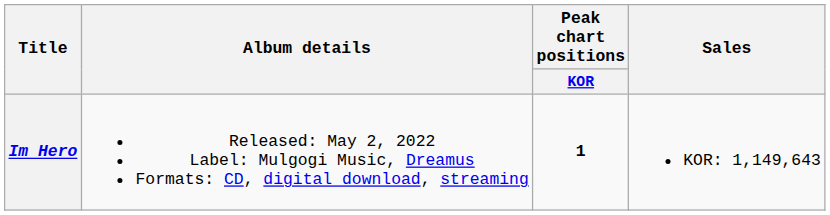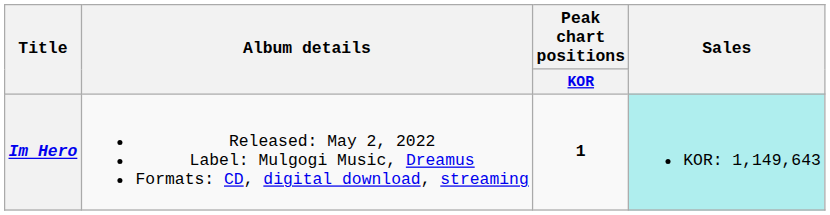(727, 161) no background -> (727, 161) paleturquoise background
